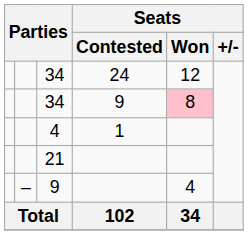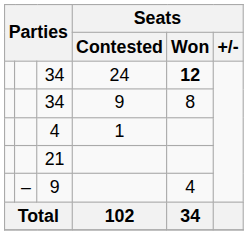(190, 74) normal -> (190, 74) bold
(190, 103) pink background -> (190, 103) no background
